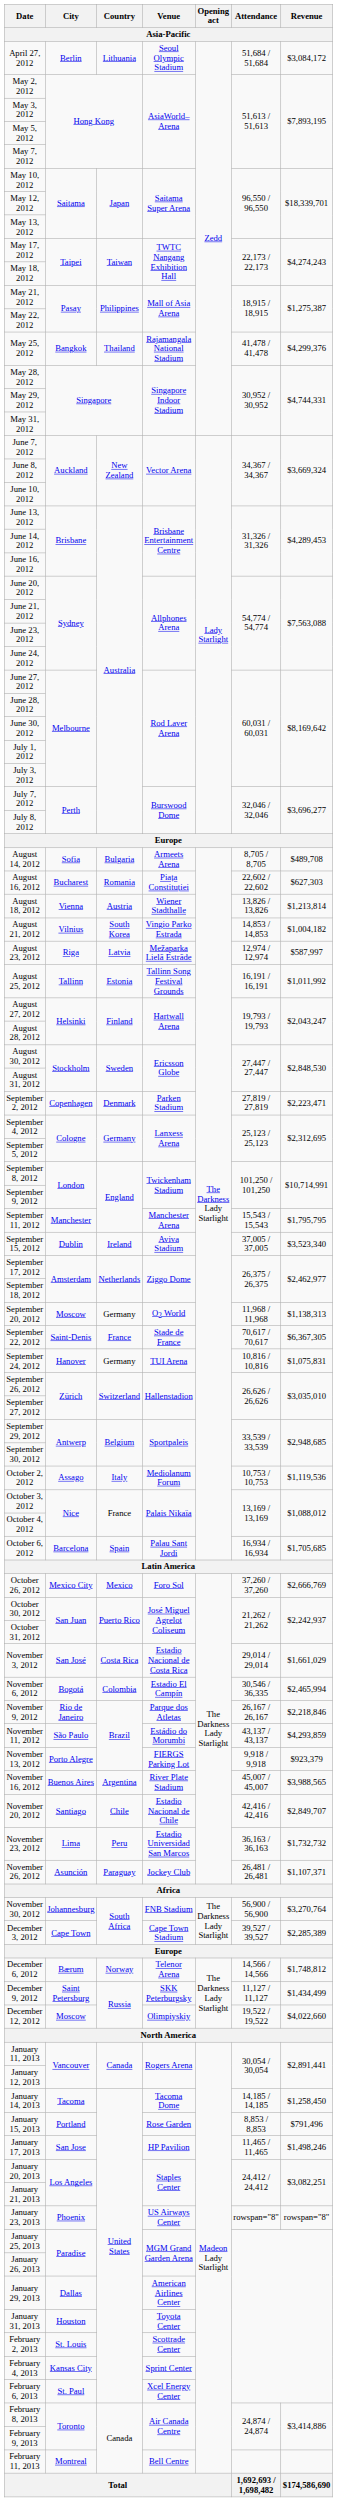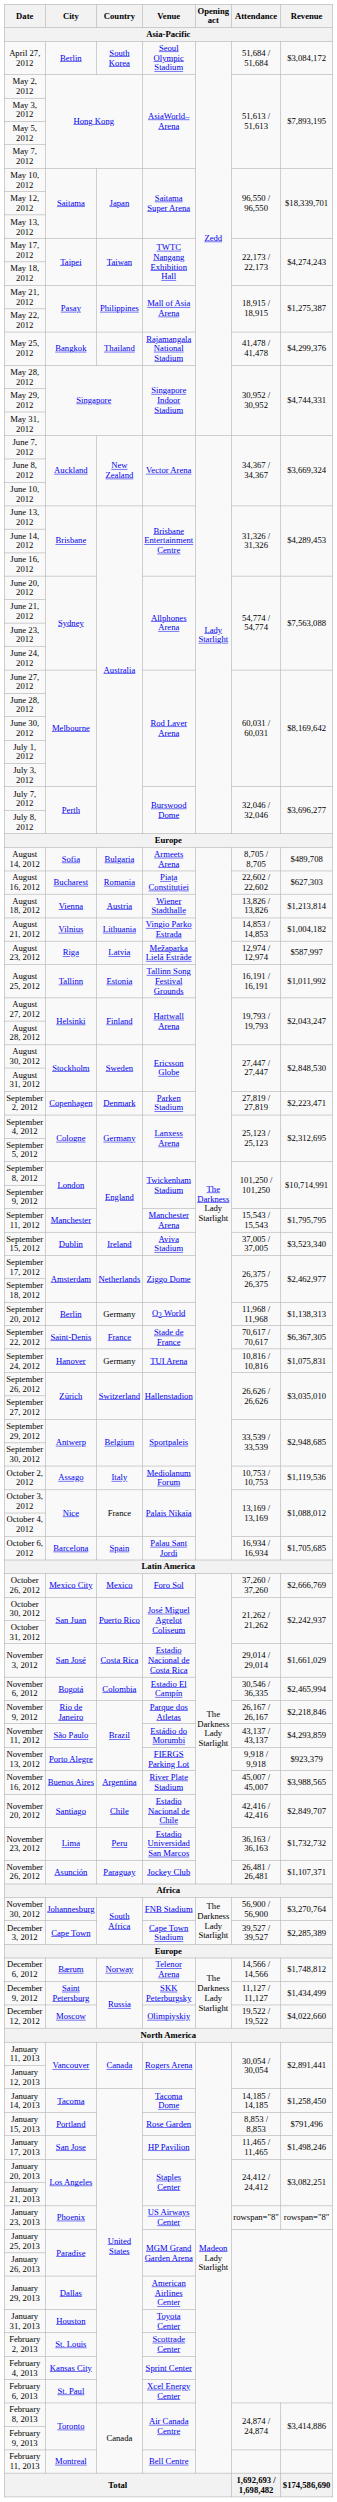(119, 58) Lithuania -> (119, 58) South Korea
(119, 929) South Korea -> (119, 929) Lithuania
(71, 1314) Moscow -> (71, 1314) Berlin
